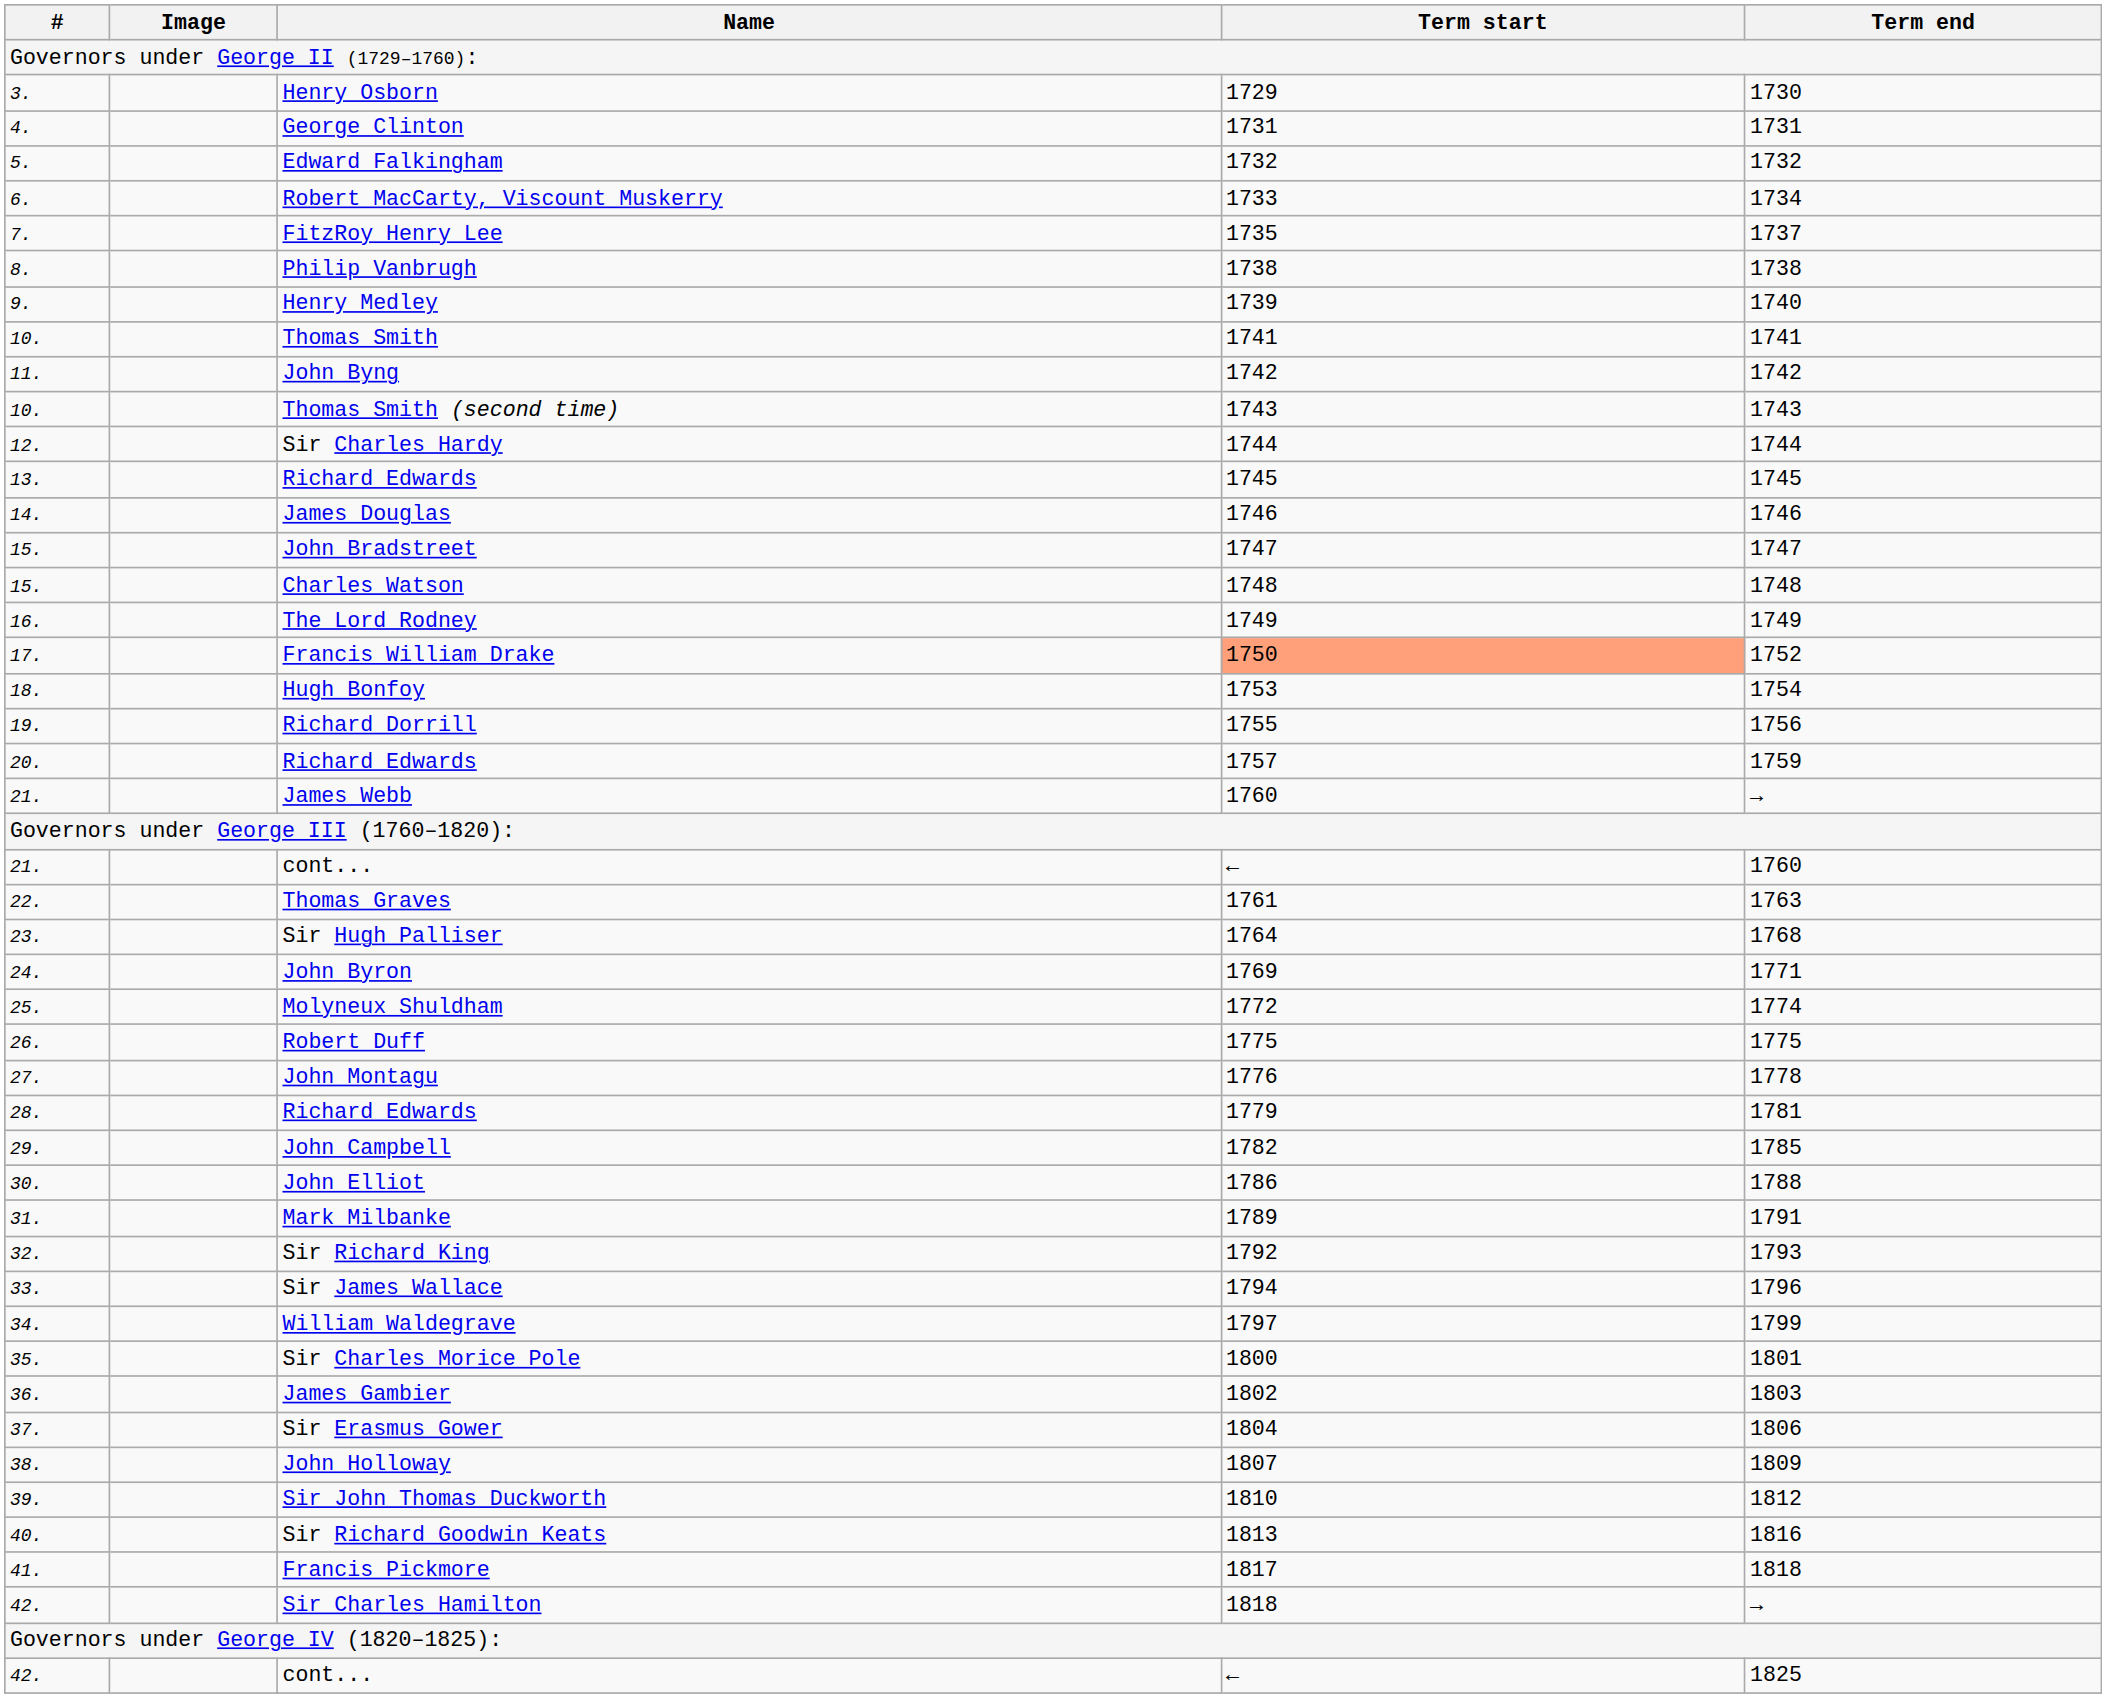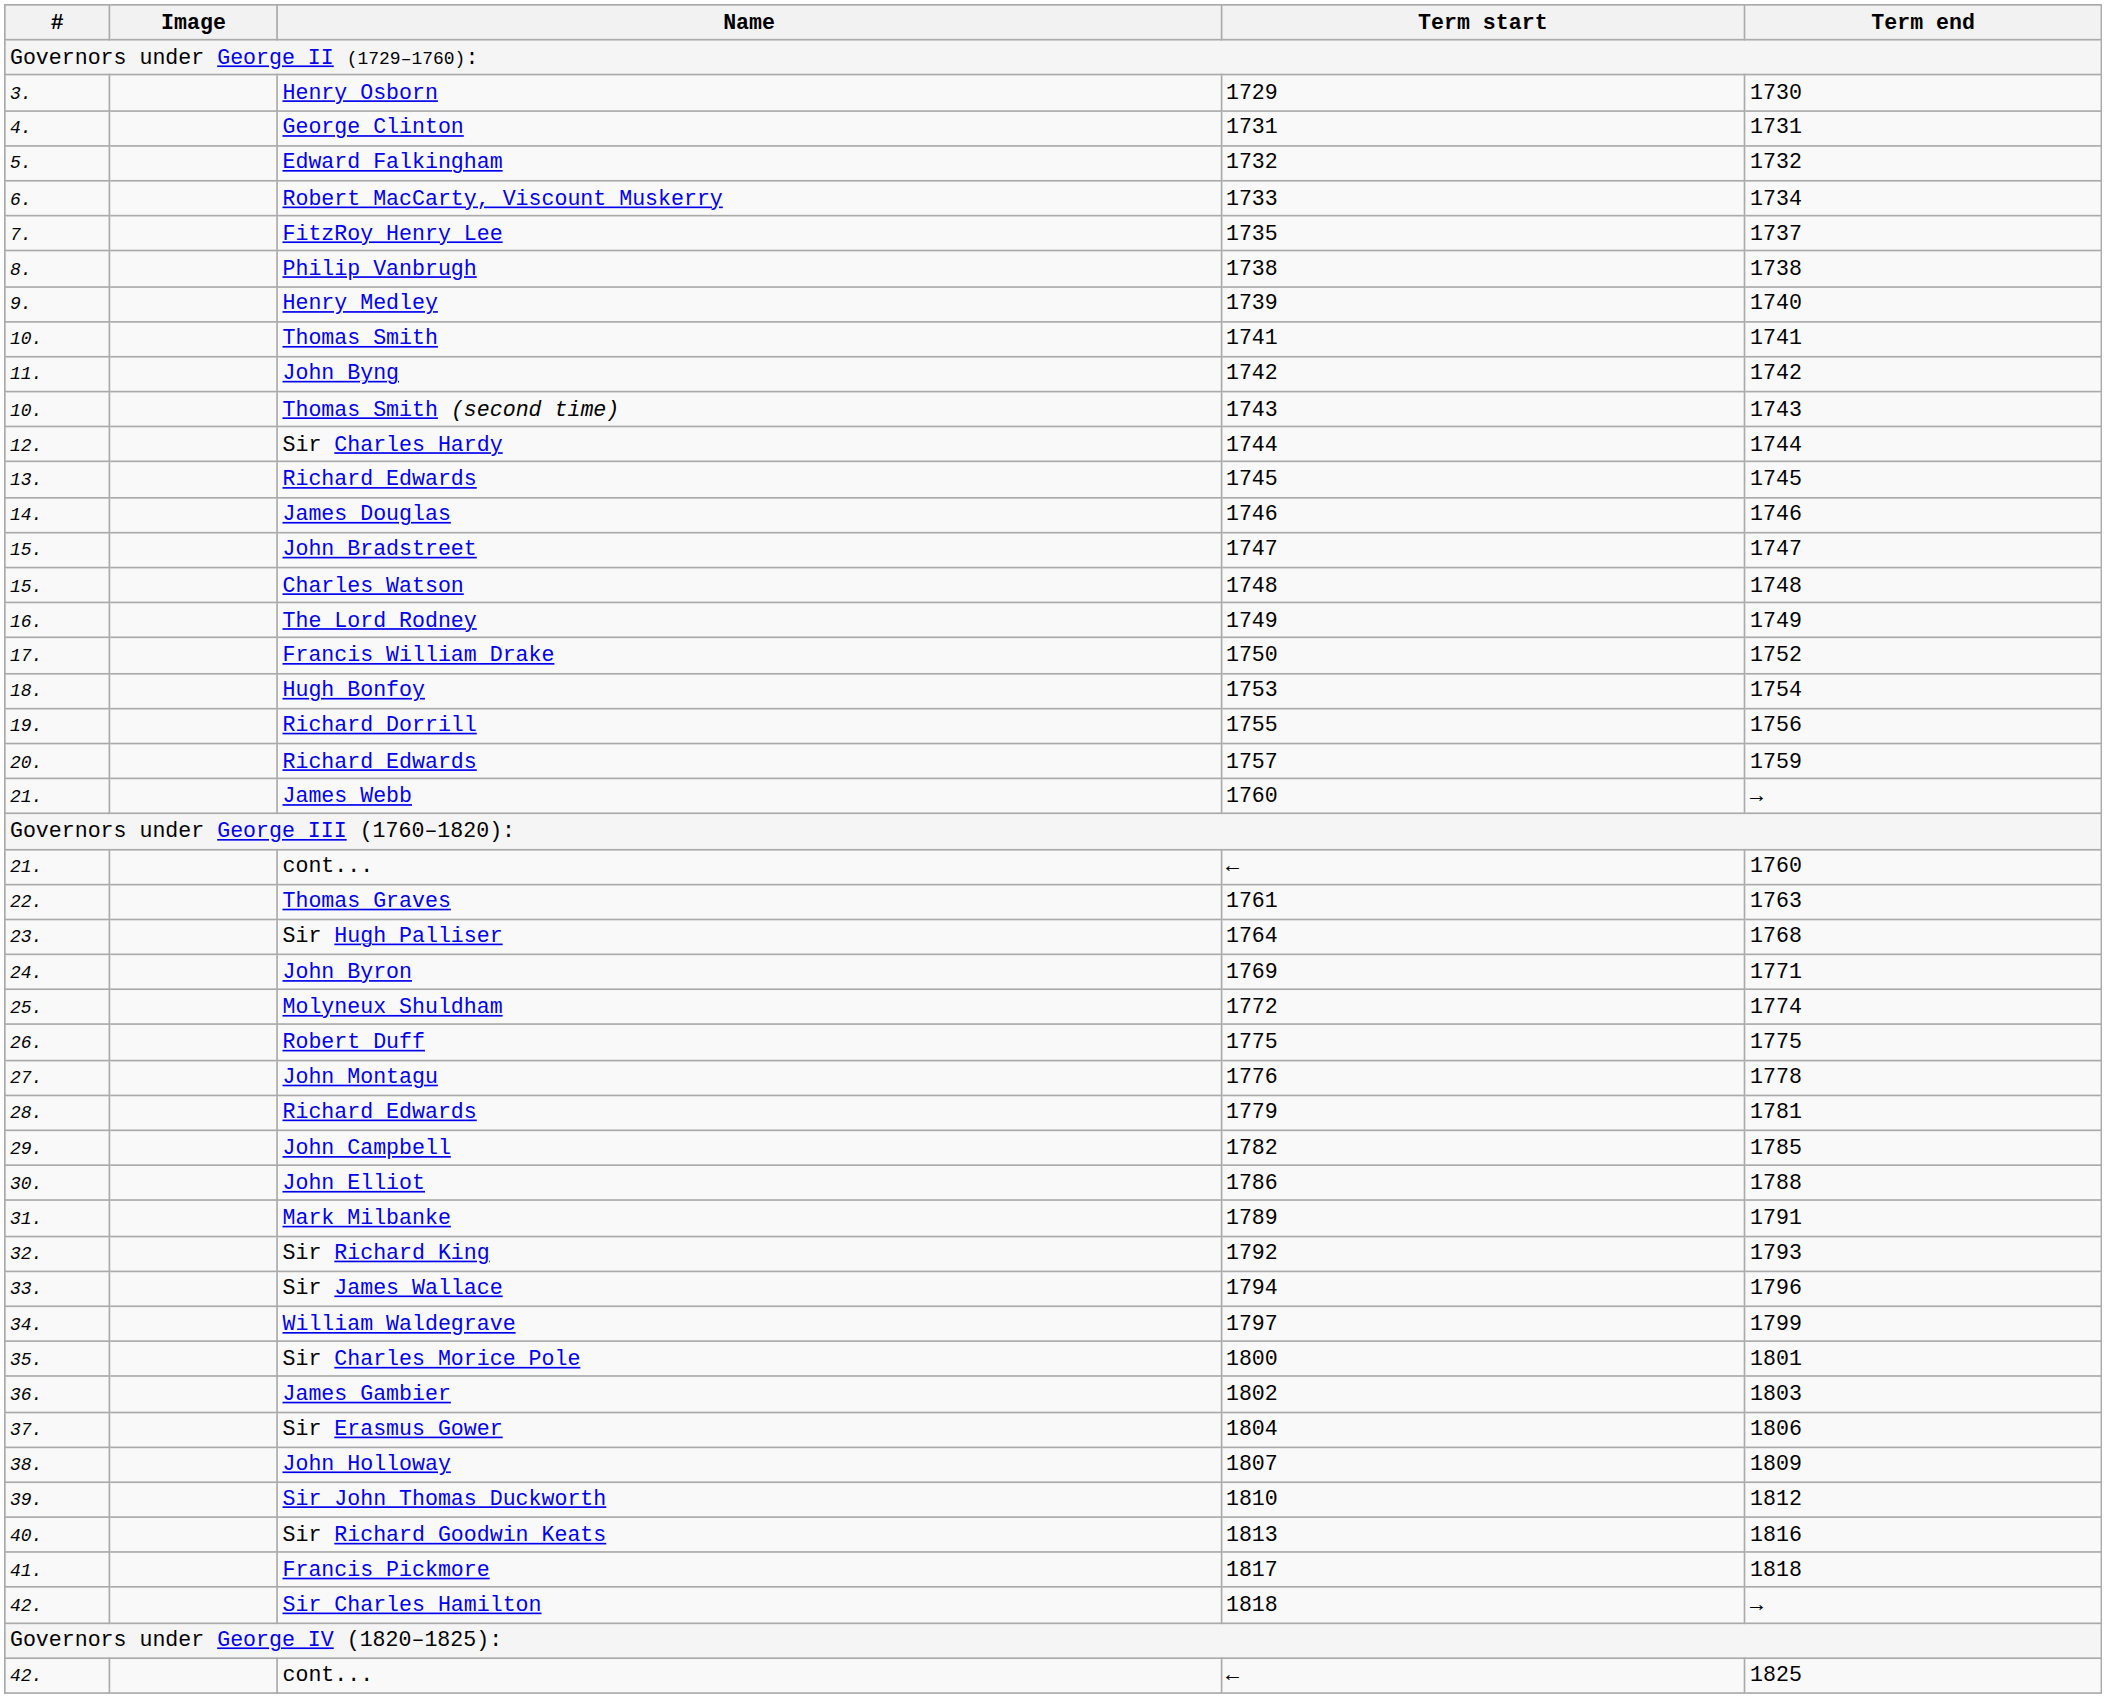(1252, 655) lightsalmon background -> (1252, 655) no background
